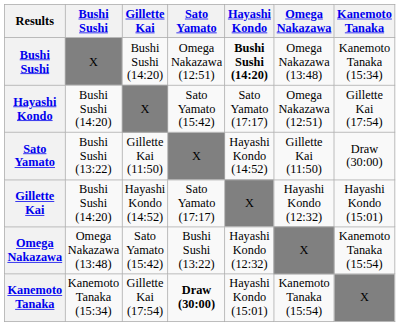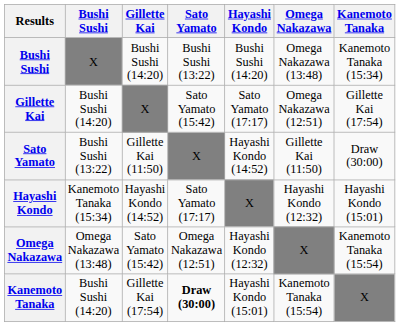(197, 61) Omega Nakazawa (12:51) -> (197, 61) Bushi Sushi (13:22)
(249, 61) bold -> (249, 61) normal
(35, 108) Hayashi Kondo -> (35, 108) Gillette Kai
(35, 203) Gillette Kai -> (35, 203) Hayashi Kondo
(93, 203) Bushi Sushi (14:20) -> (94, 203) Kanemoto Tanaka (15:34)
(197, 250) Bushi Sushi (13:22) -> (197, 250) Omega Nakazawa (12:51)
(94, 297) Kanemoto Tanaka (15:34) -> (93, 297) Bushi Sushi (14:20)
